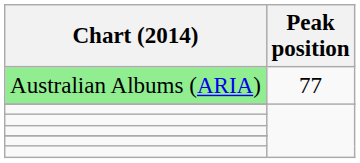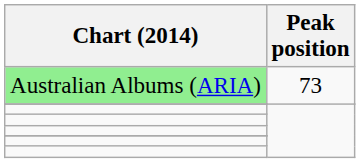(311, 85) 77 -> (311, 85) 73
